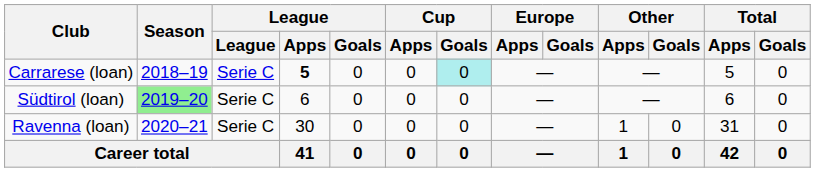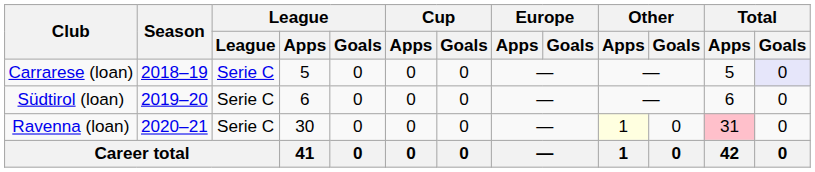(305, 72) bold -> (305, 72) normal
(464, 72) paleturquoise background -> (464, 72) no background
(783, 72) no background -> (783, 72) lavender background
(174, 99) lightgreen background -> (174, 99) no background
(623, 126) no background -> (623, 126) lightyellow background
(729, 126) no background -> (729, 126) pink background
